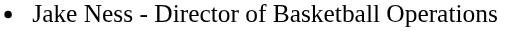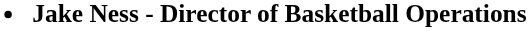(228, 14) normal -> (242, 14) bold
